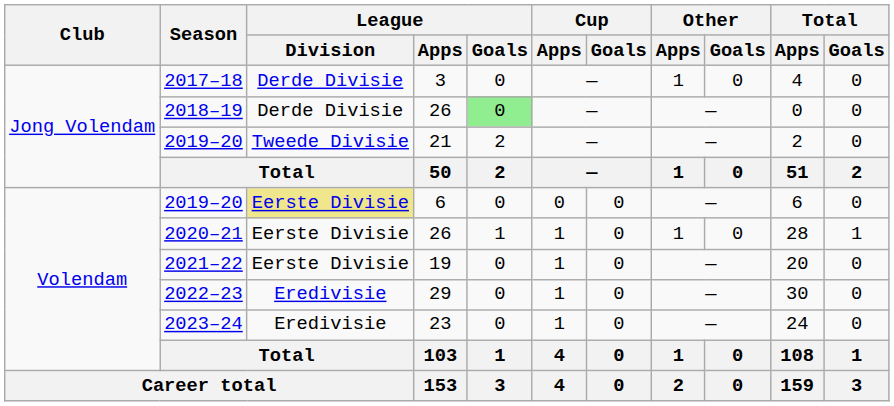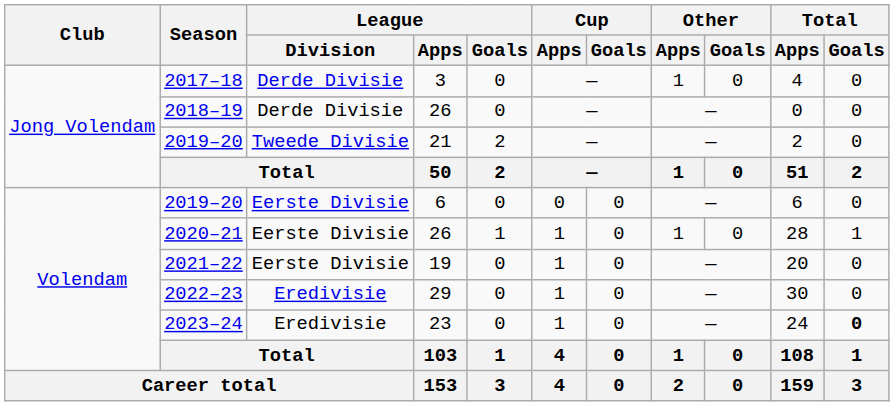(500, 112) lightgreen background -> (500, 112) no background
(330, 203) khaki background -> (330, 203) no background
(857, 325) normal -> (857, 325) bold
